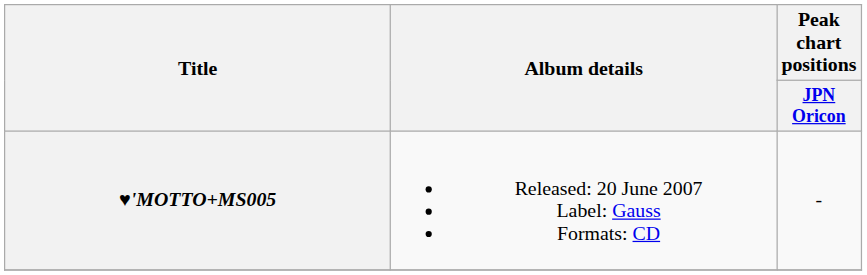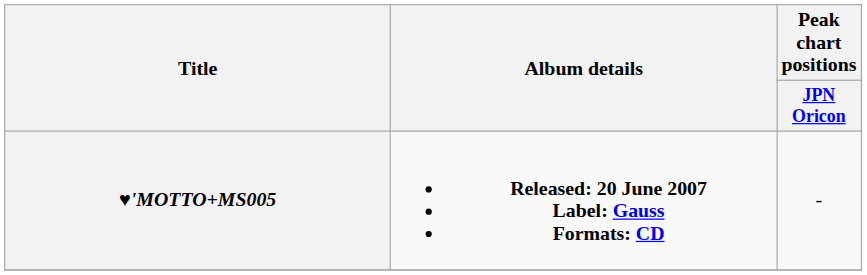(584, 211) normal -> (584, 211) bold
